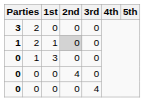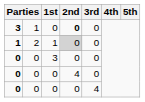(36, 27) 2 -> (36, 27) 1
(77, 27) normal -> (77, 27) bold
(36, 58) 1 -> (36, 58) 0
